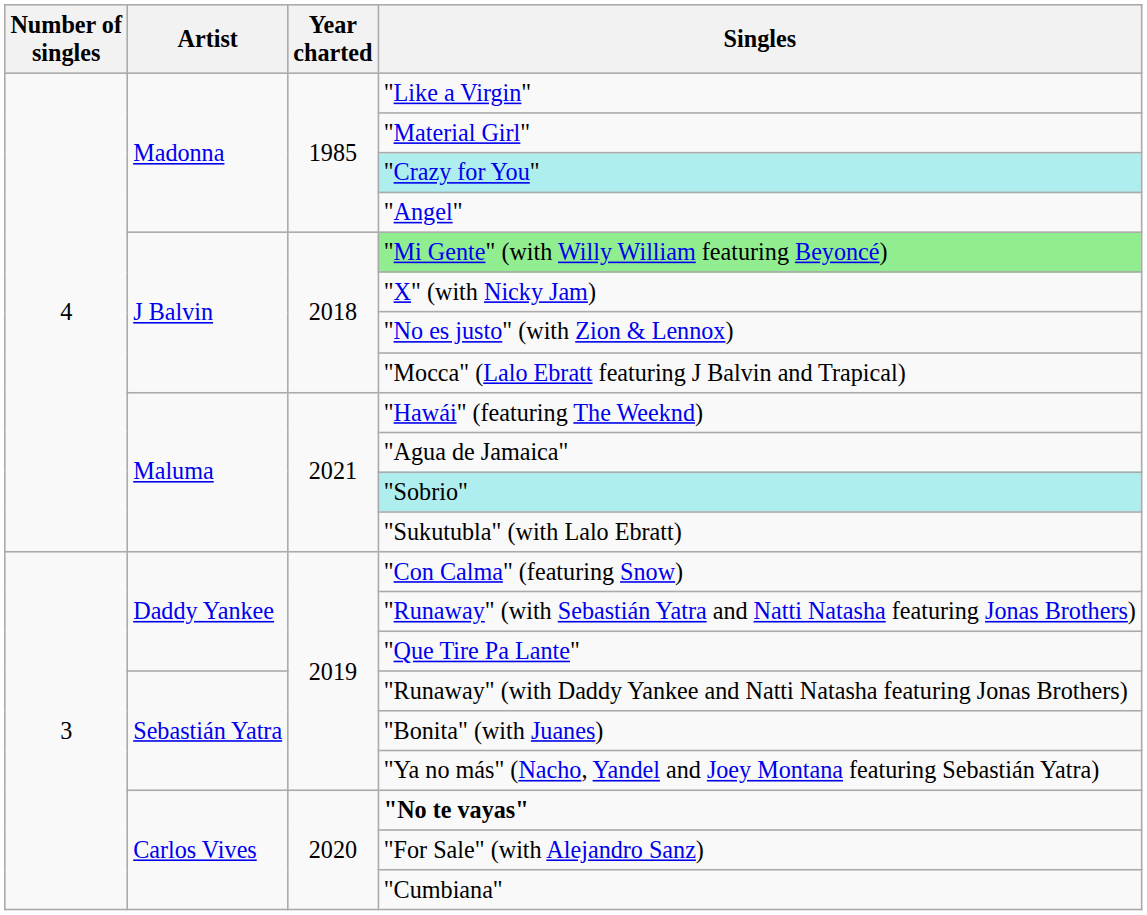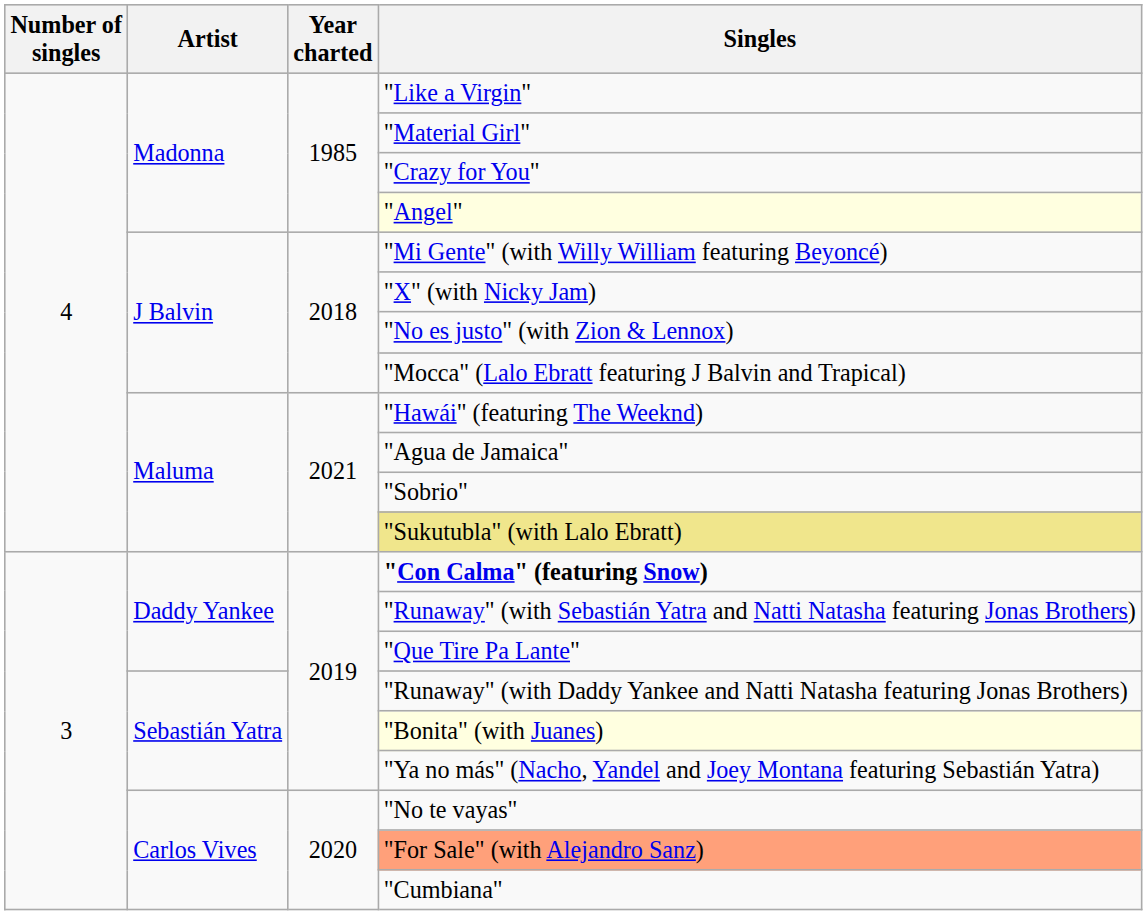(462, 172) paleturquoise background -> (462, 172) no background
(423, 212) no background -> (423, 212) lightyellow background
(636, 252) lightgreen background -> (636, 252) no background
(426, 491) paleturquoise background -> (426, 491) no background
(533, 531) no background -> (533, 531) khaki background
(533, 571) normal -> (546, 571) bold
(494, 730) no background -> (494, 730) lightyellow background
(456, 810) bold -> (451, 810) normal
(544, 850) no background -> (544, 850) lightsalmon background
